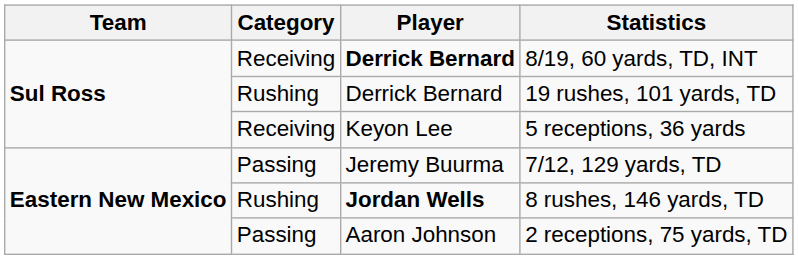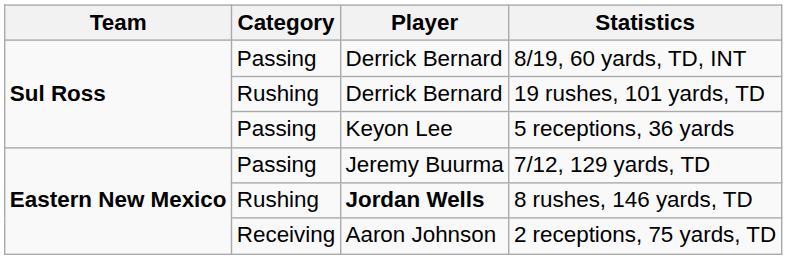(286, 58) Receiving -> (277, 58) Passing
(430, 58) bold -> (424, 58) normal
(286, 129) Receiving -> (277, 129) Passing
(277, 235) Passing -> (286, 235) Receiving
